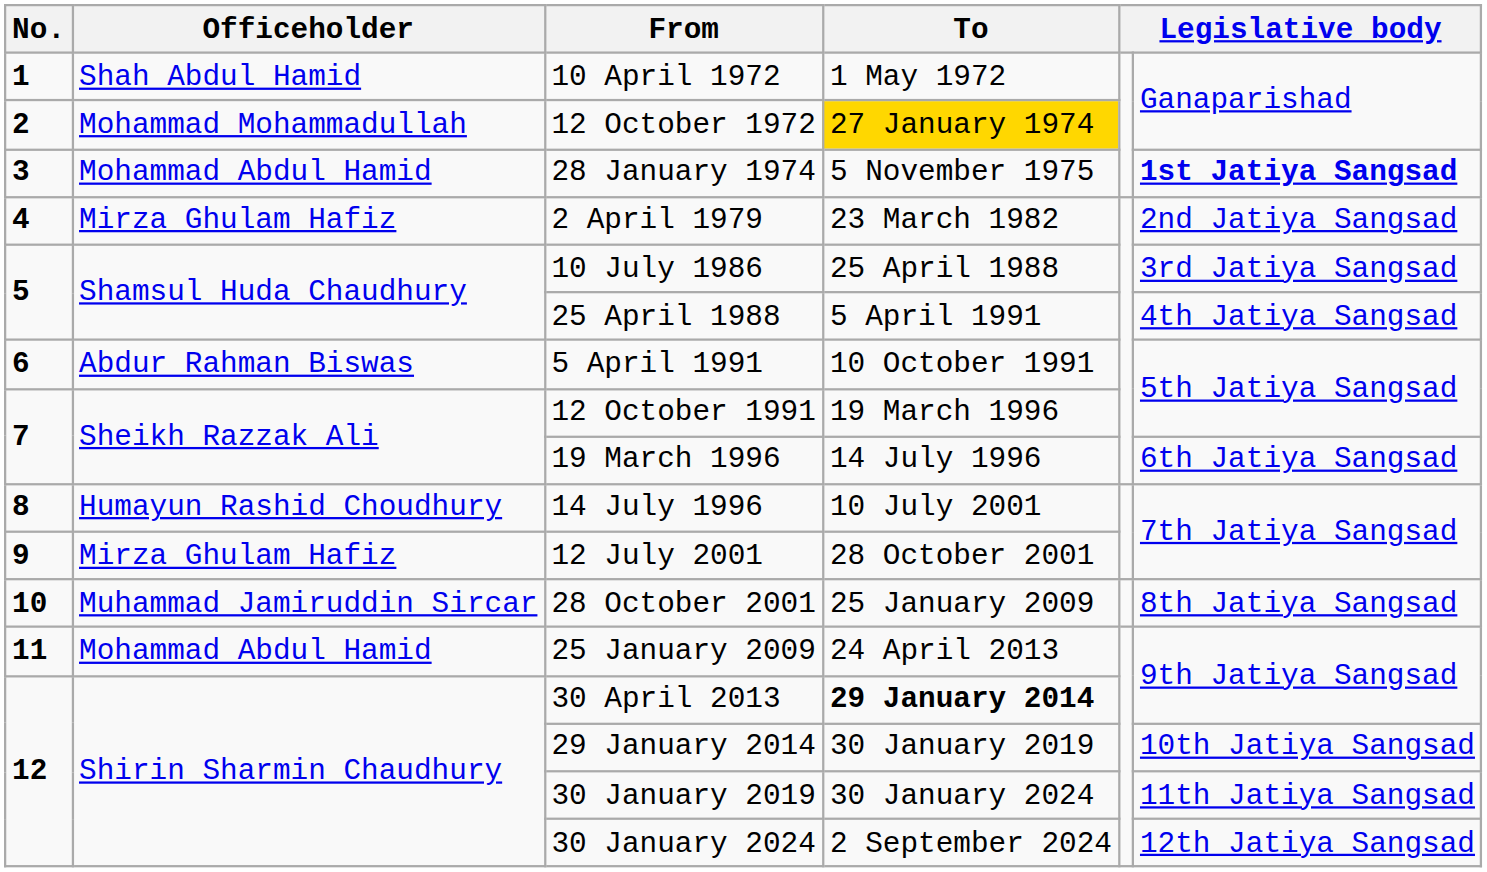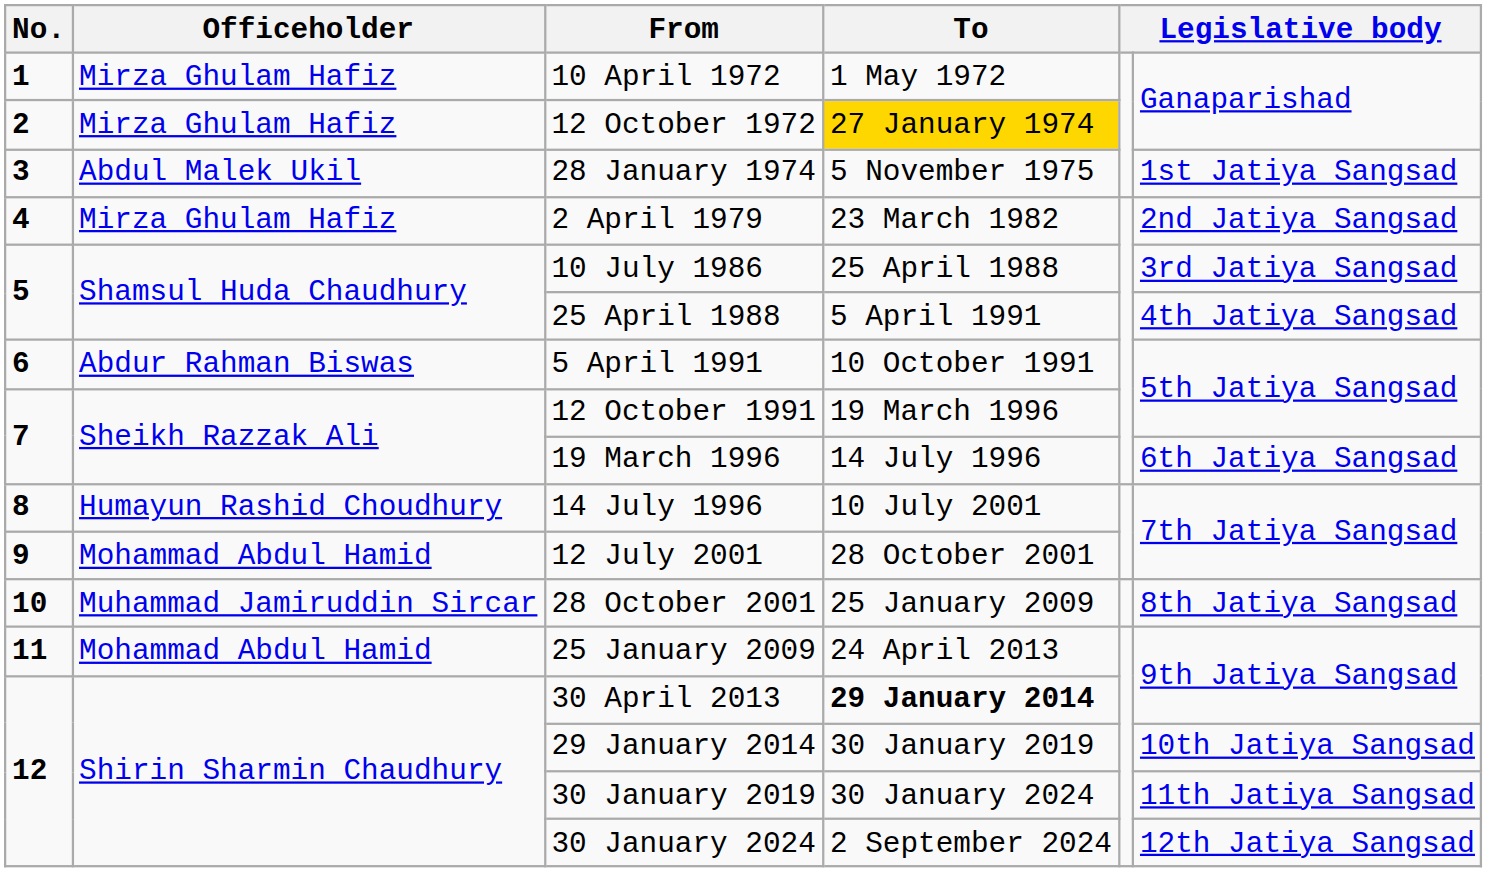(220, 77) Shah Abdul Hamid -> (238, 77) Mirza Ghulam Hafiz
(273, 125) Mohammad Mohammadullah -> (238, 125) Mirza Ghulam Hafiz
(255, 173) Mohammad Abdul Hamid -> (220, 173) Abdul Malek Ukil
(1299, 173) bold -> (1299, 173) normal
(238, 556) Mirza Ghulam Hafiz -> (255, 556) Mohammad Abdul Hamid
